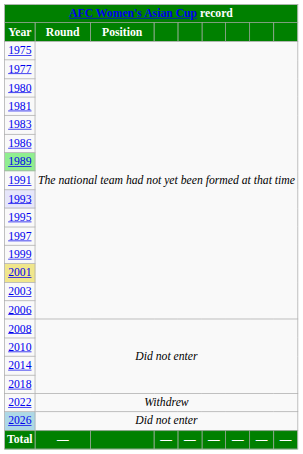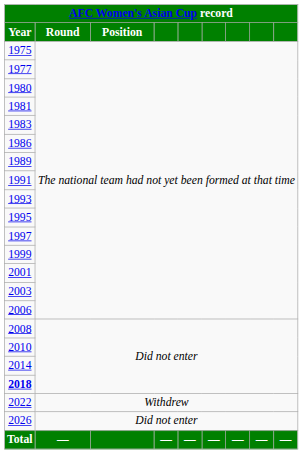(20, 161) lightgreen background -> (20, 161) no background
(20, 198) lavender background -> (20, 198) no background
(20, 273) khaki background -> (20, 273) no background
(20, 384) normal -> (20, 384) bold
(20, 421) lightblue background -> (20, 421) no background
